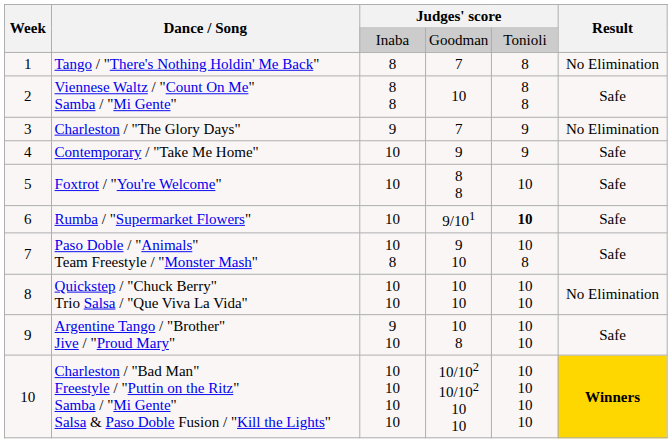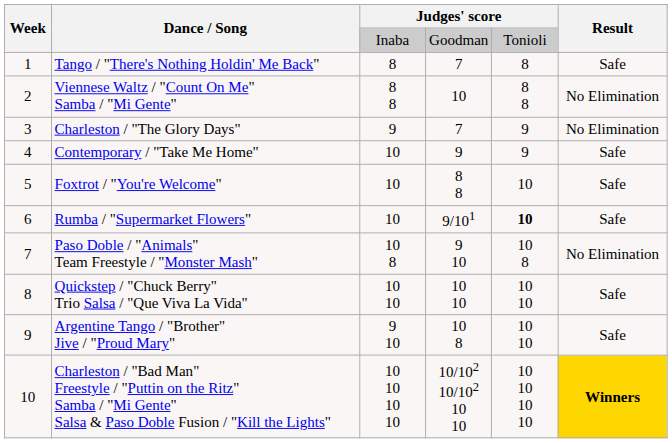(613, 64) No Elimination -> (613, 64) Safe
(613, 96) Safe -> (613, 96) No Elimination
(613, 253) Safe -> (613, 253) No Elimination
(613, 294) No Elimination -> (613, 294) Safe
